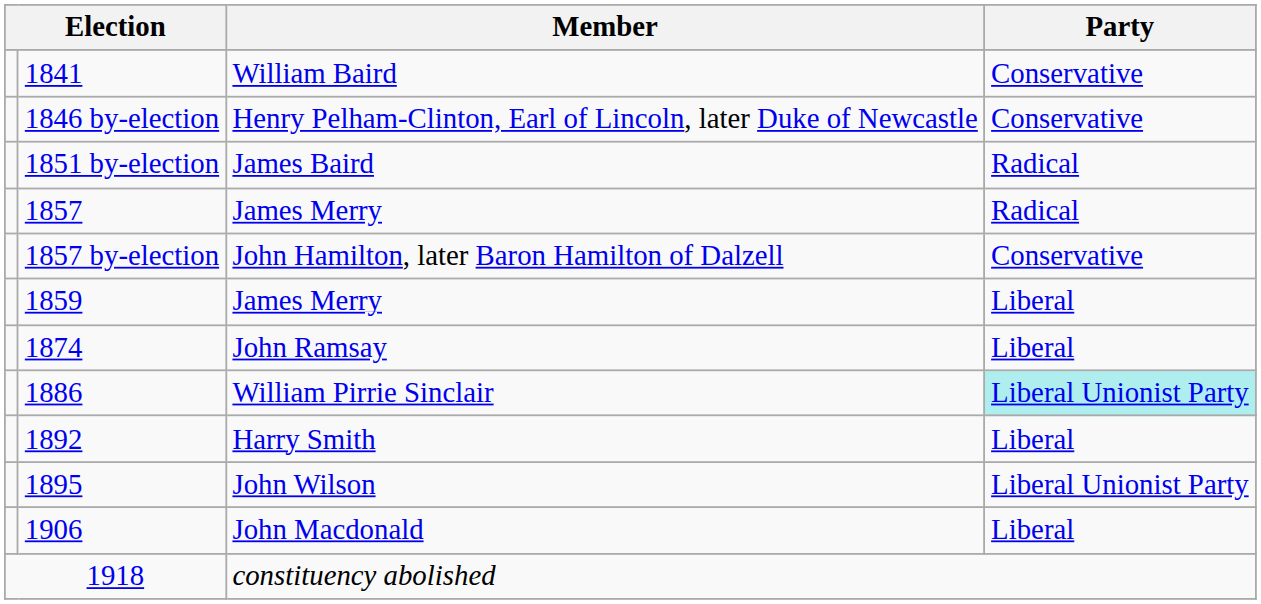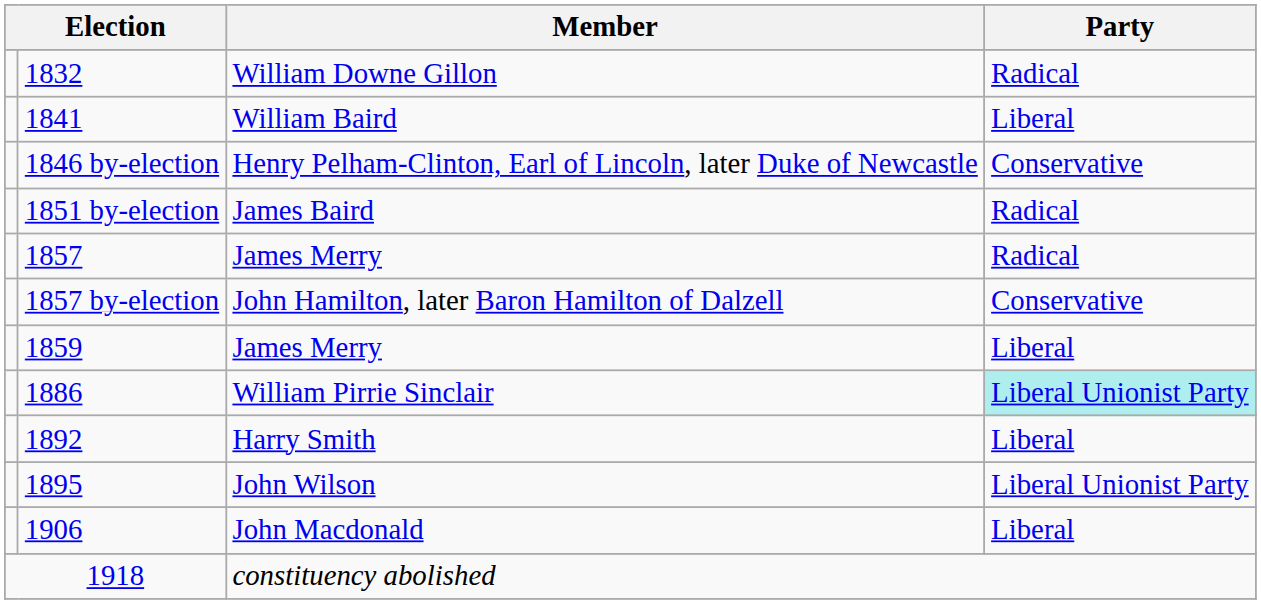+ row: (54, 73)
(1067, 73) Conservative -> (1033, 118) Liberal
- row: (54, 347)
